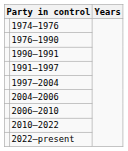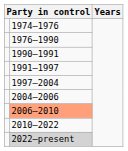(35, 111) no background -> (35, 111) lightsalmon background
(43, 139) no background -> (43, 139) lightgrey background
